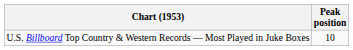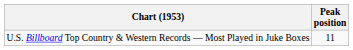(330, 38) 10 -> (330, 38) 11
